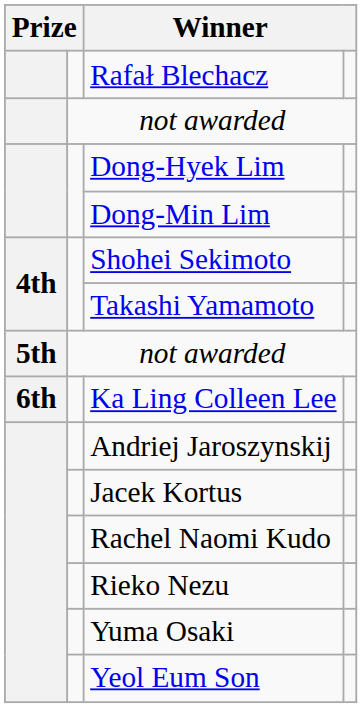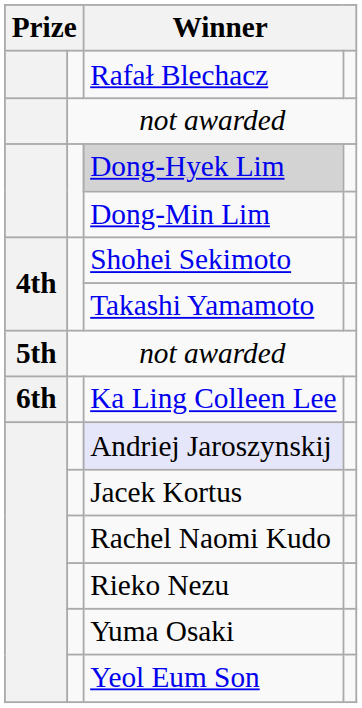(187, 167) no background -> (187, 167) lightgrey background
(211, 445) no background -> (211, 445) lavender background
